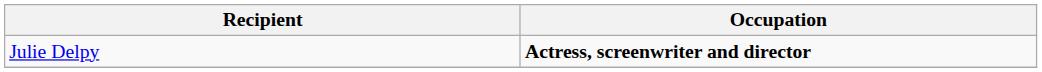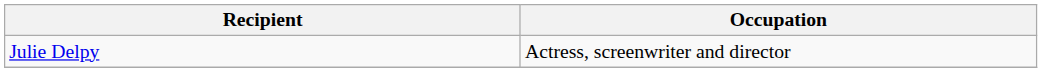(668, 51) bold -> (658, 51) normal
